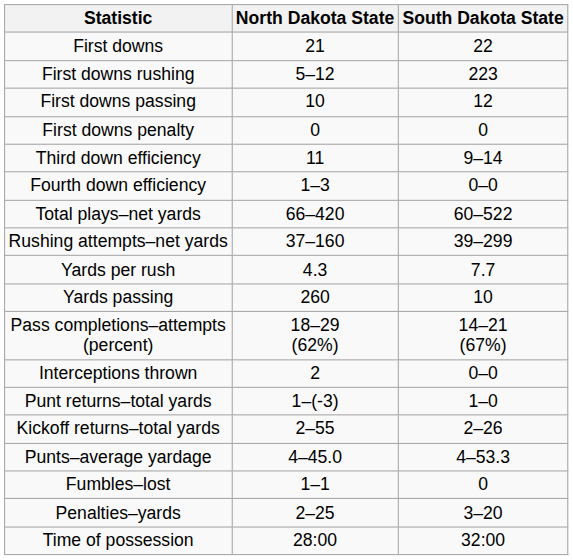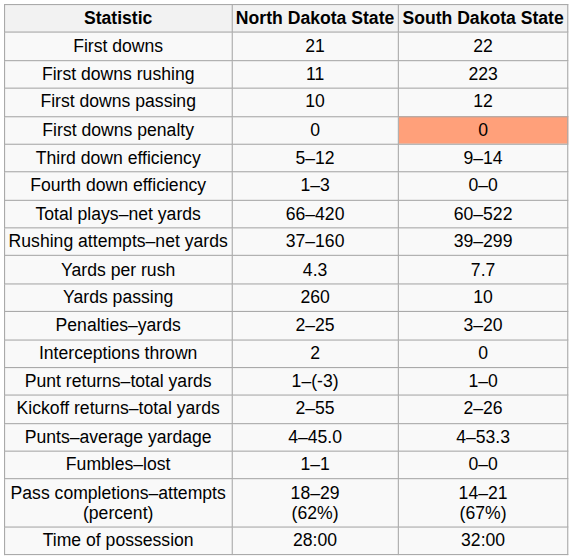(315, 74) 5–12 -> (315, 74) 11
(483, 130) no background -> (483, 130) lightsalmon background
(315, 158) 11 -> (315, 158) 5–12
rows swapped: (118, 335) <-> (118, 512)
(483, 373) 0–0 -> (483, 353) 0
(483, 484) 0 -> (483, 465) 0–0
